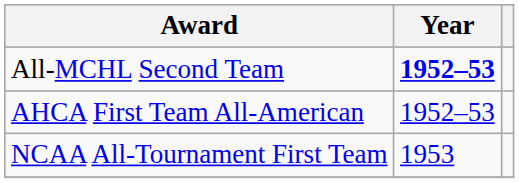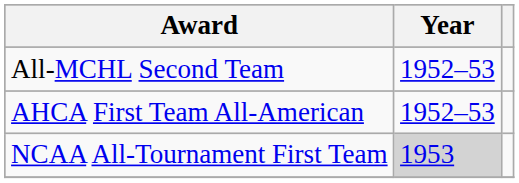(447, 68) bold -> (447, 68) normal
(427, 154) no background -> (427, 154) lightgrey background
